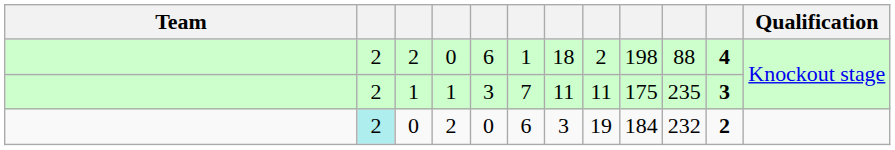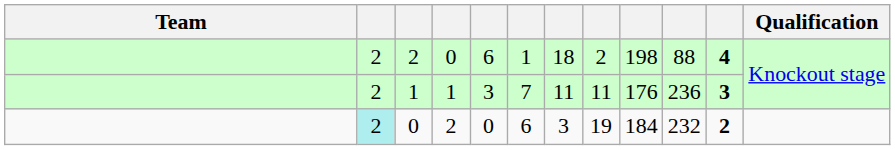(641, 91) 175 -> (641, 91) 176
(684, 91) 235 -> (684, 91) 236
